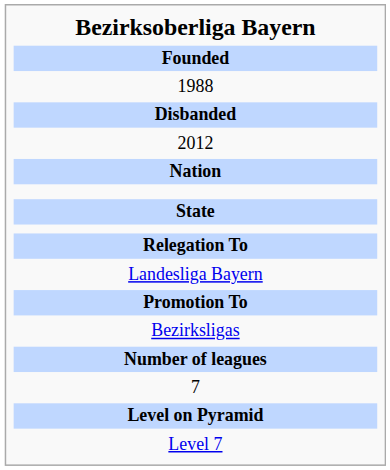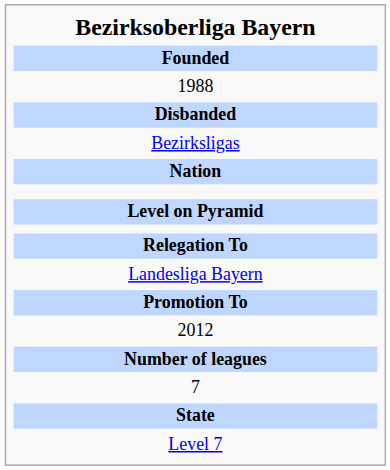(195, 143) 2012 -> (195, 143) Bezirksligas
(195, 211) State -> (195, 211) Level on Pyramid
(195, 331) Bezirksligas -> (195, 331) 2012
(195, 416) Level on Pyramid -> (195, 416) State
